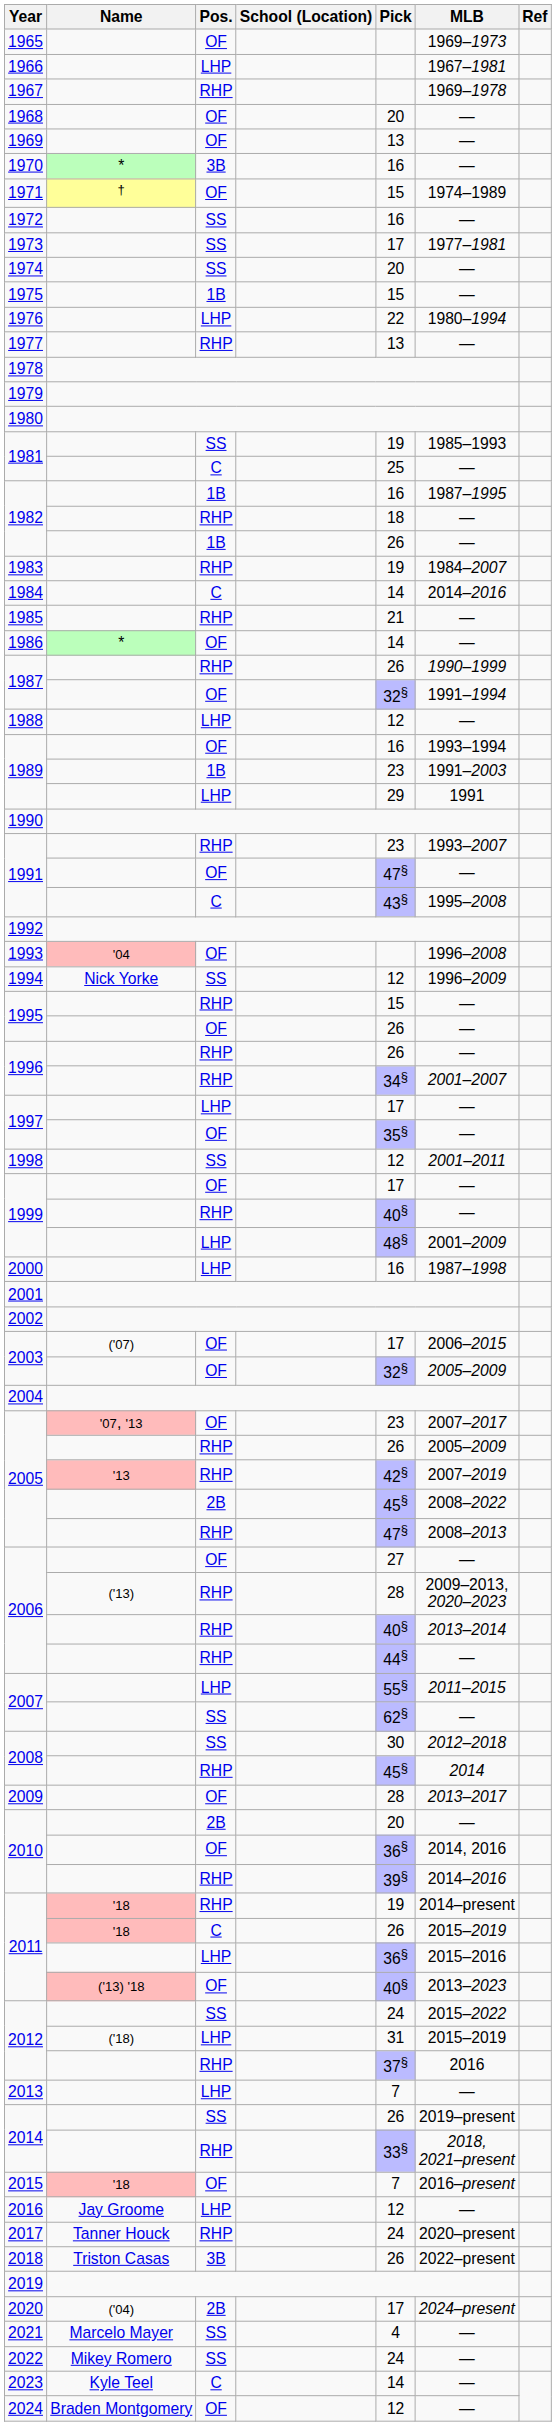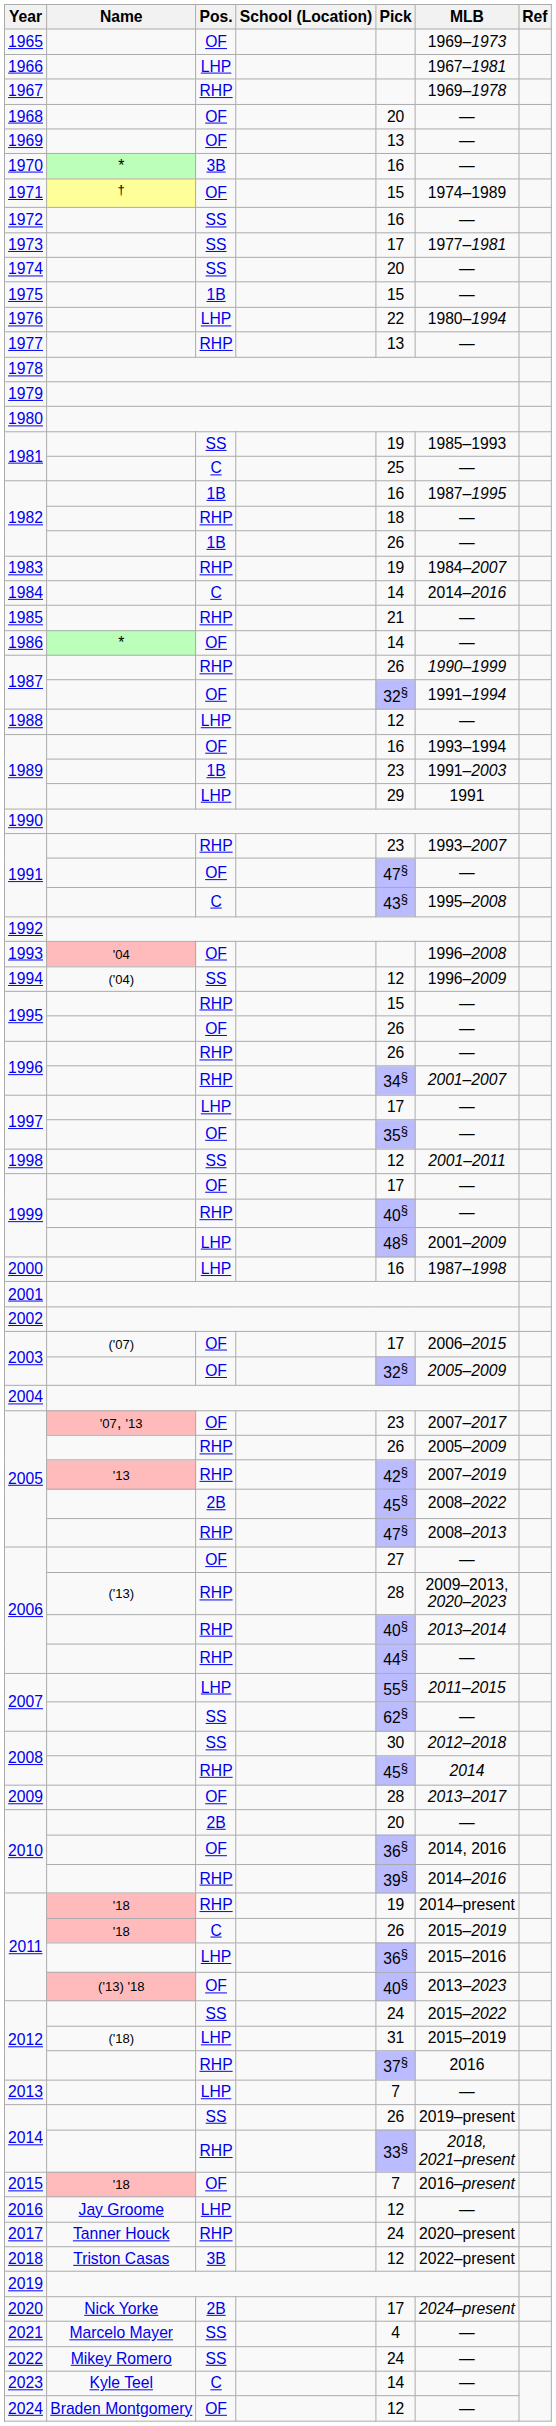(121, 978) Nick Yorke -> (121, 979) ('04)
(396, 2259) 26 -> (396, 2259) 12
(121, 2309) ('04) -> (121, 2309) Nick Yorke
